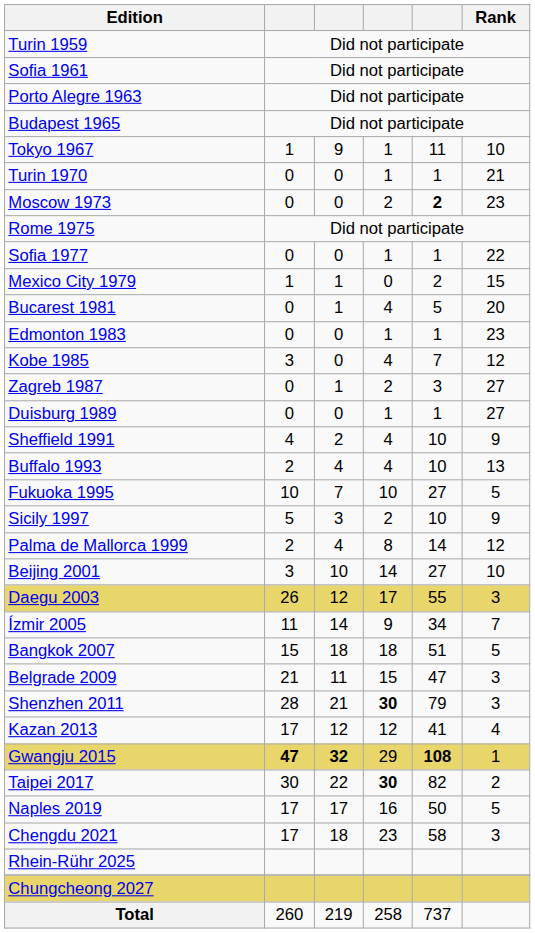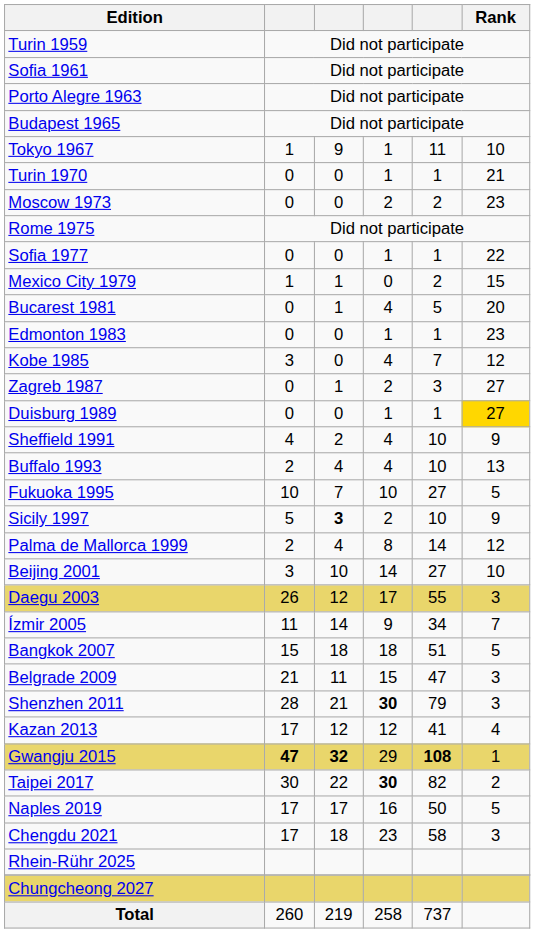(437, 202) bold -> (437, 202) normal
(496, 413) no background -> (496, 413) gold background
(339, 519) normal -> (339, 519) bold
